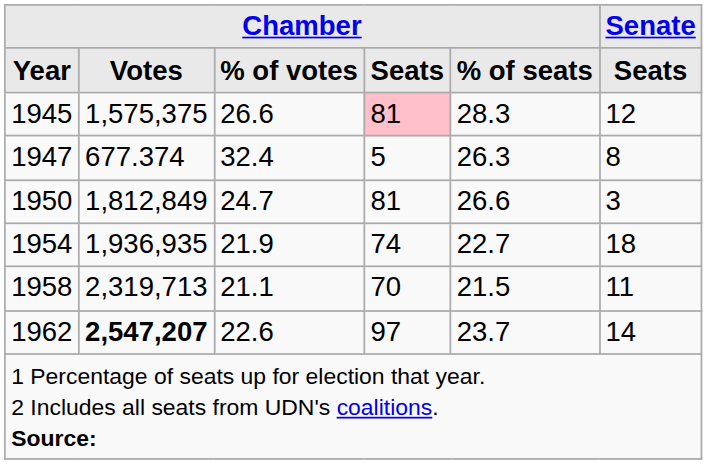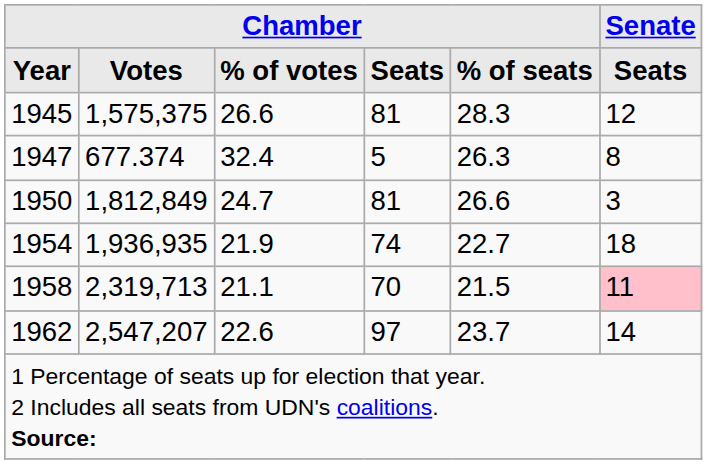(386, 113) pink background -> (386, 113) no background
(620, 288) no background -> (620, 288) pink background
(146, 331) bold -> (146, 331) normal
